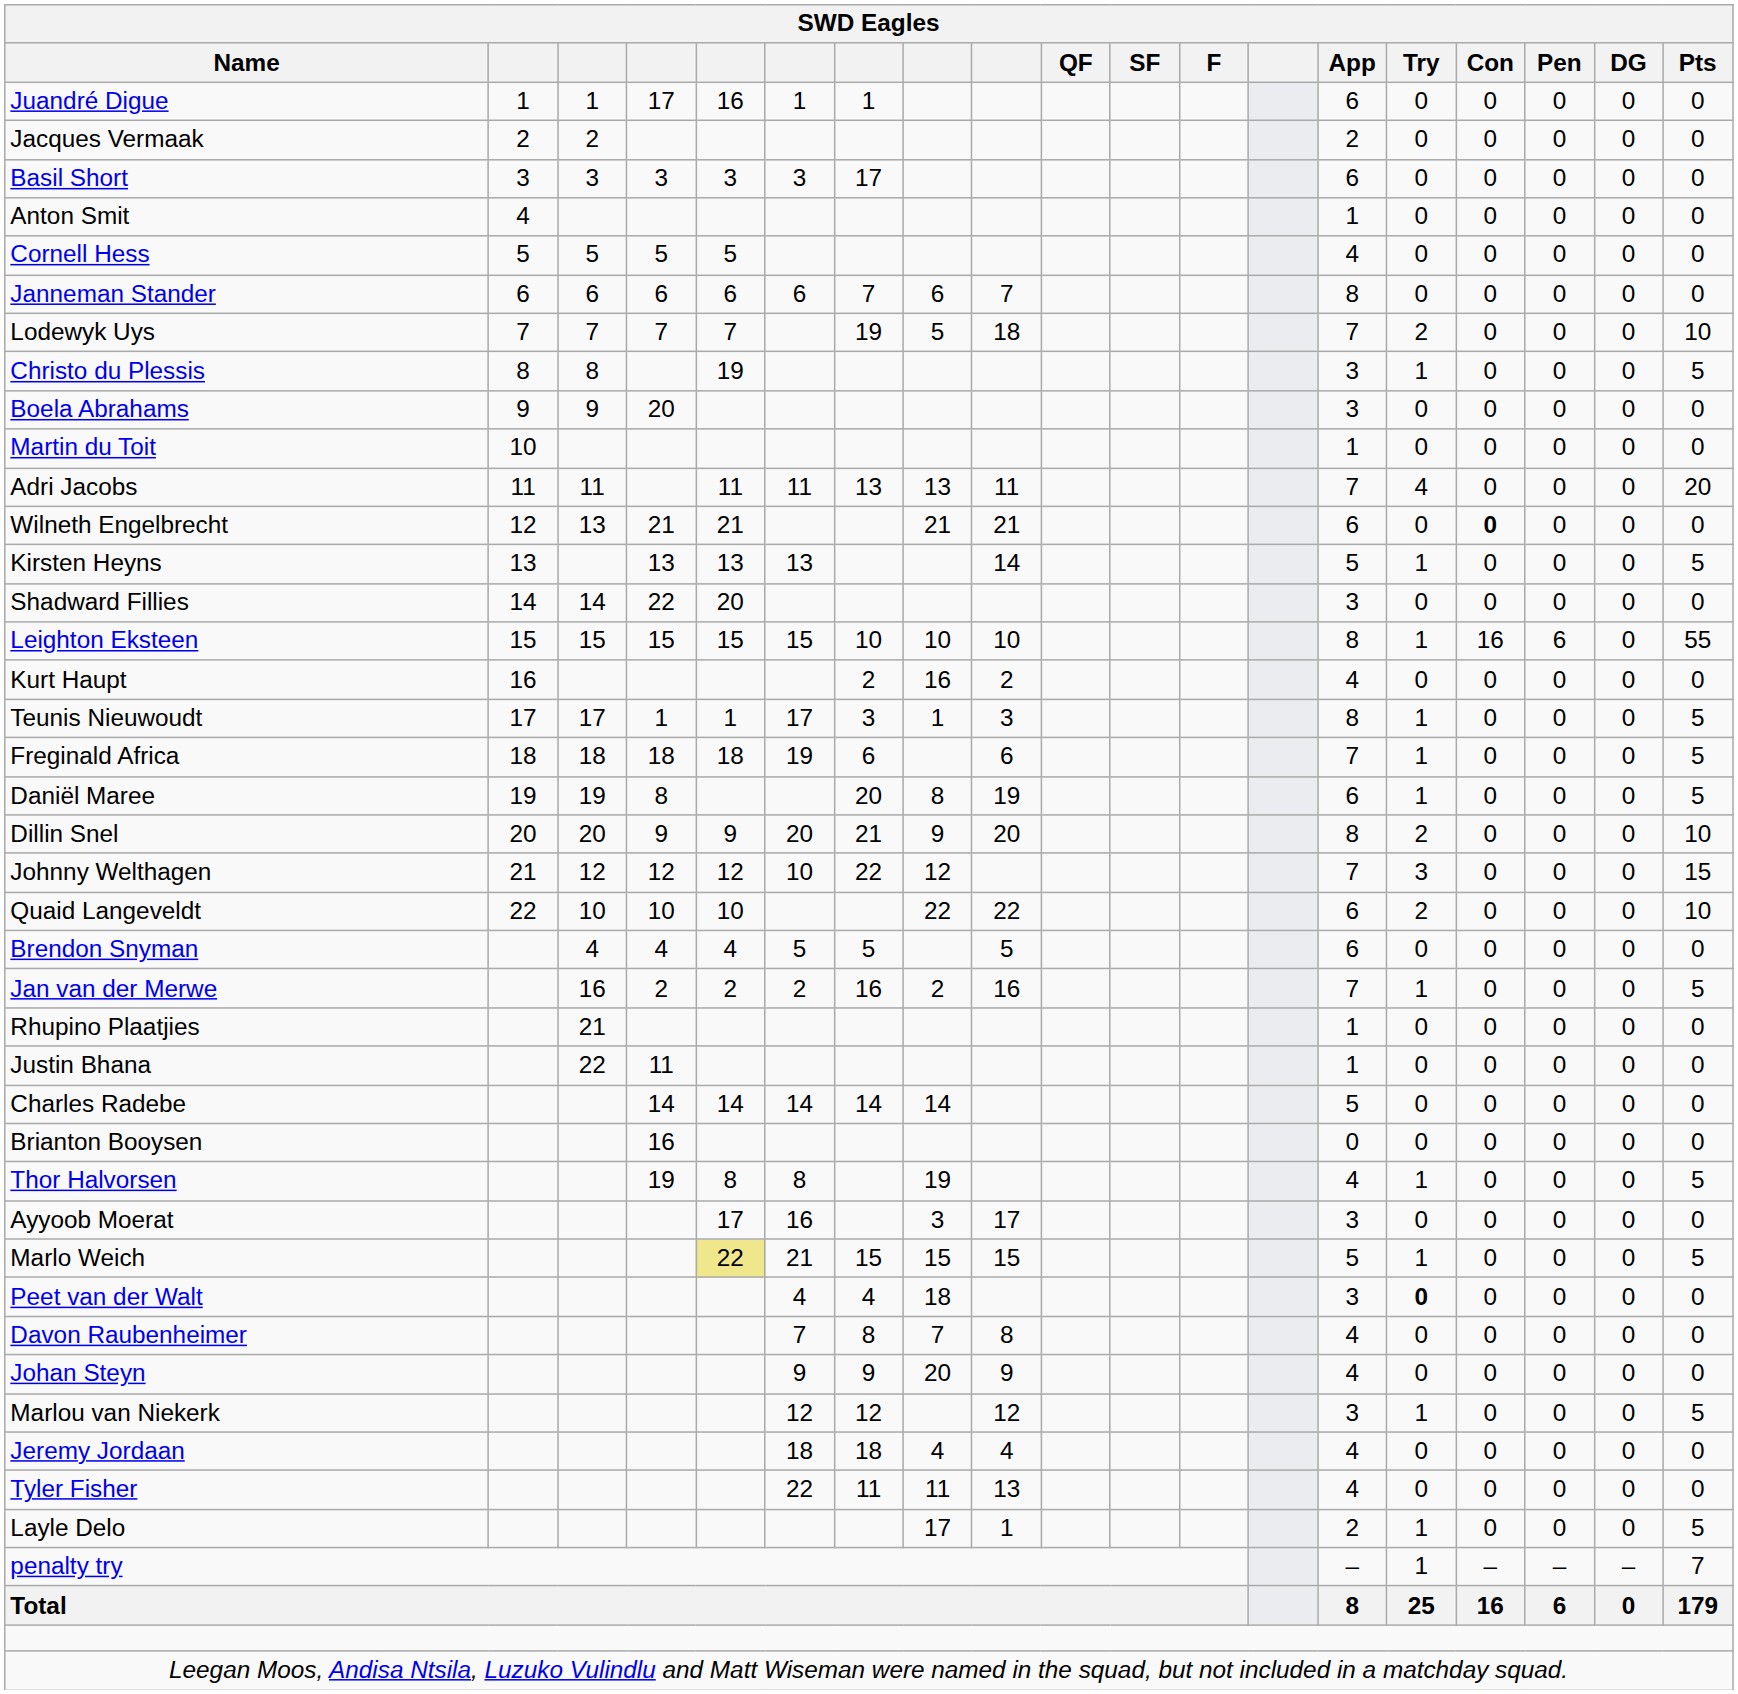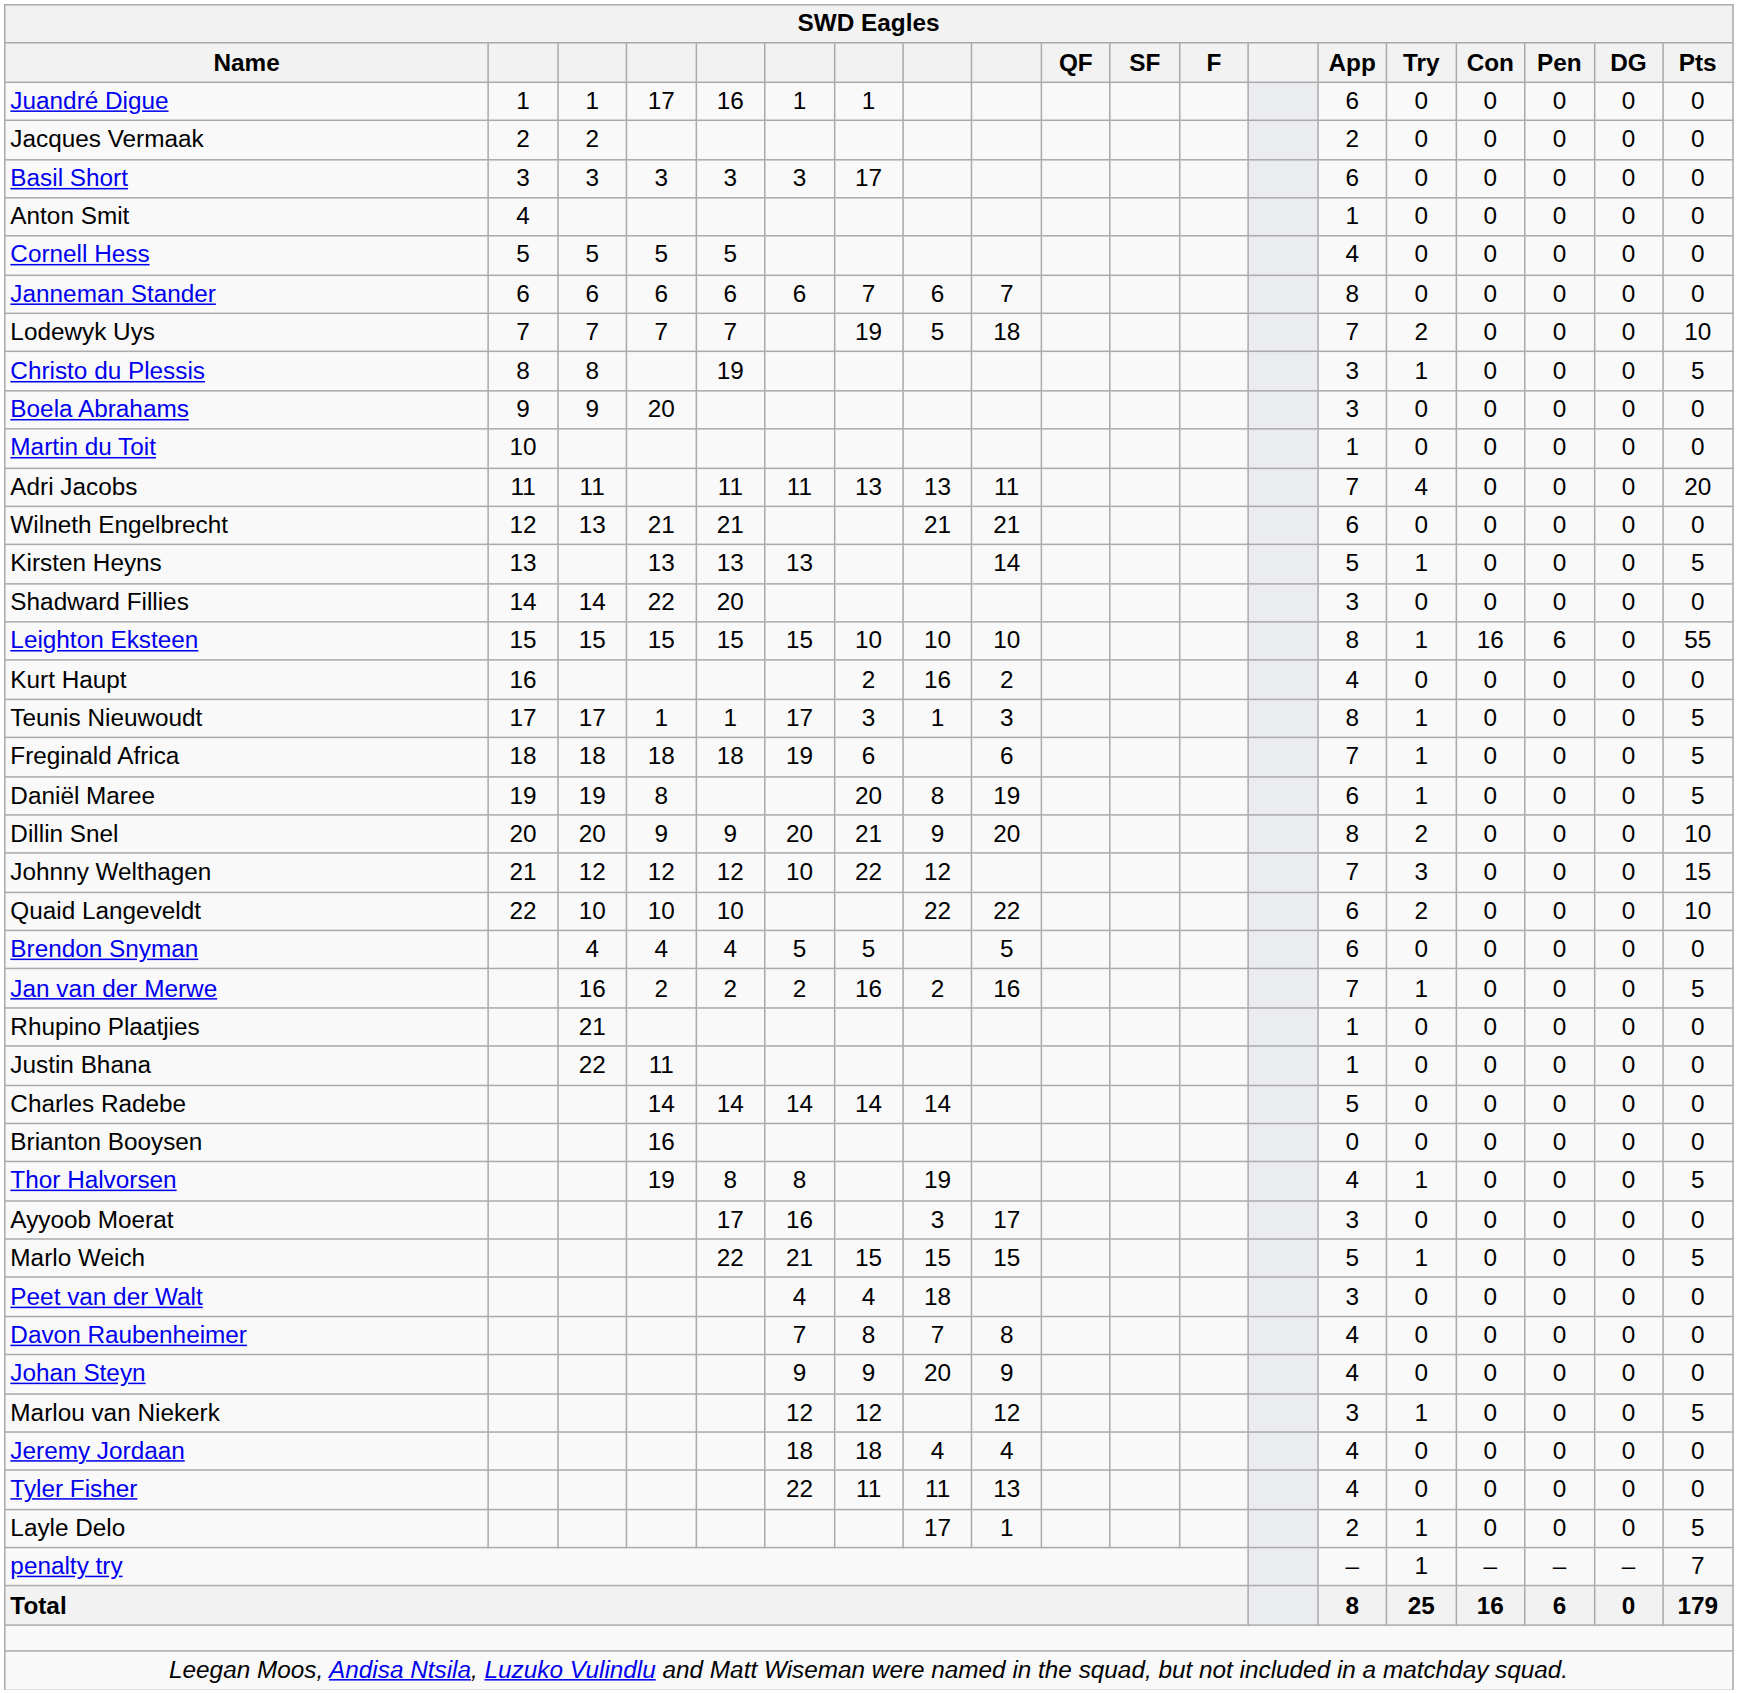(1490, 525) bold -> (1490, 525) normal
(730, 1258) khaki background -> (730, 1258) no background
(1421, 1296) bold -> (1421, 1296) normal
